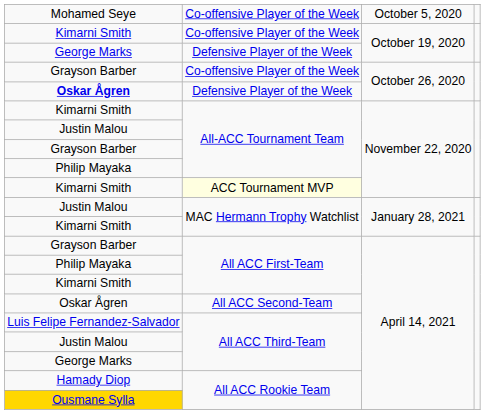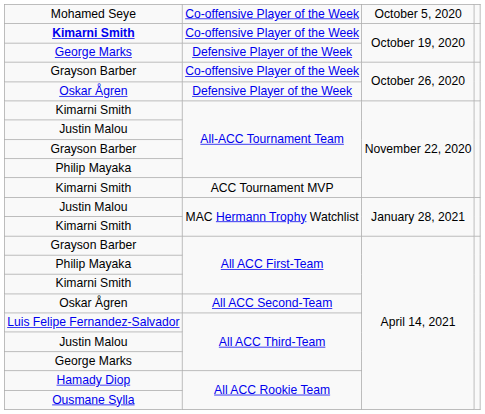(93, 33) normal -> (93, 33) bold
(93, 91) bold -> (93, 91) normal
(272, 187) lightyellow background -> (272, 187) no background
(93, 399) gold background -> (93, 399) no background
